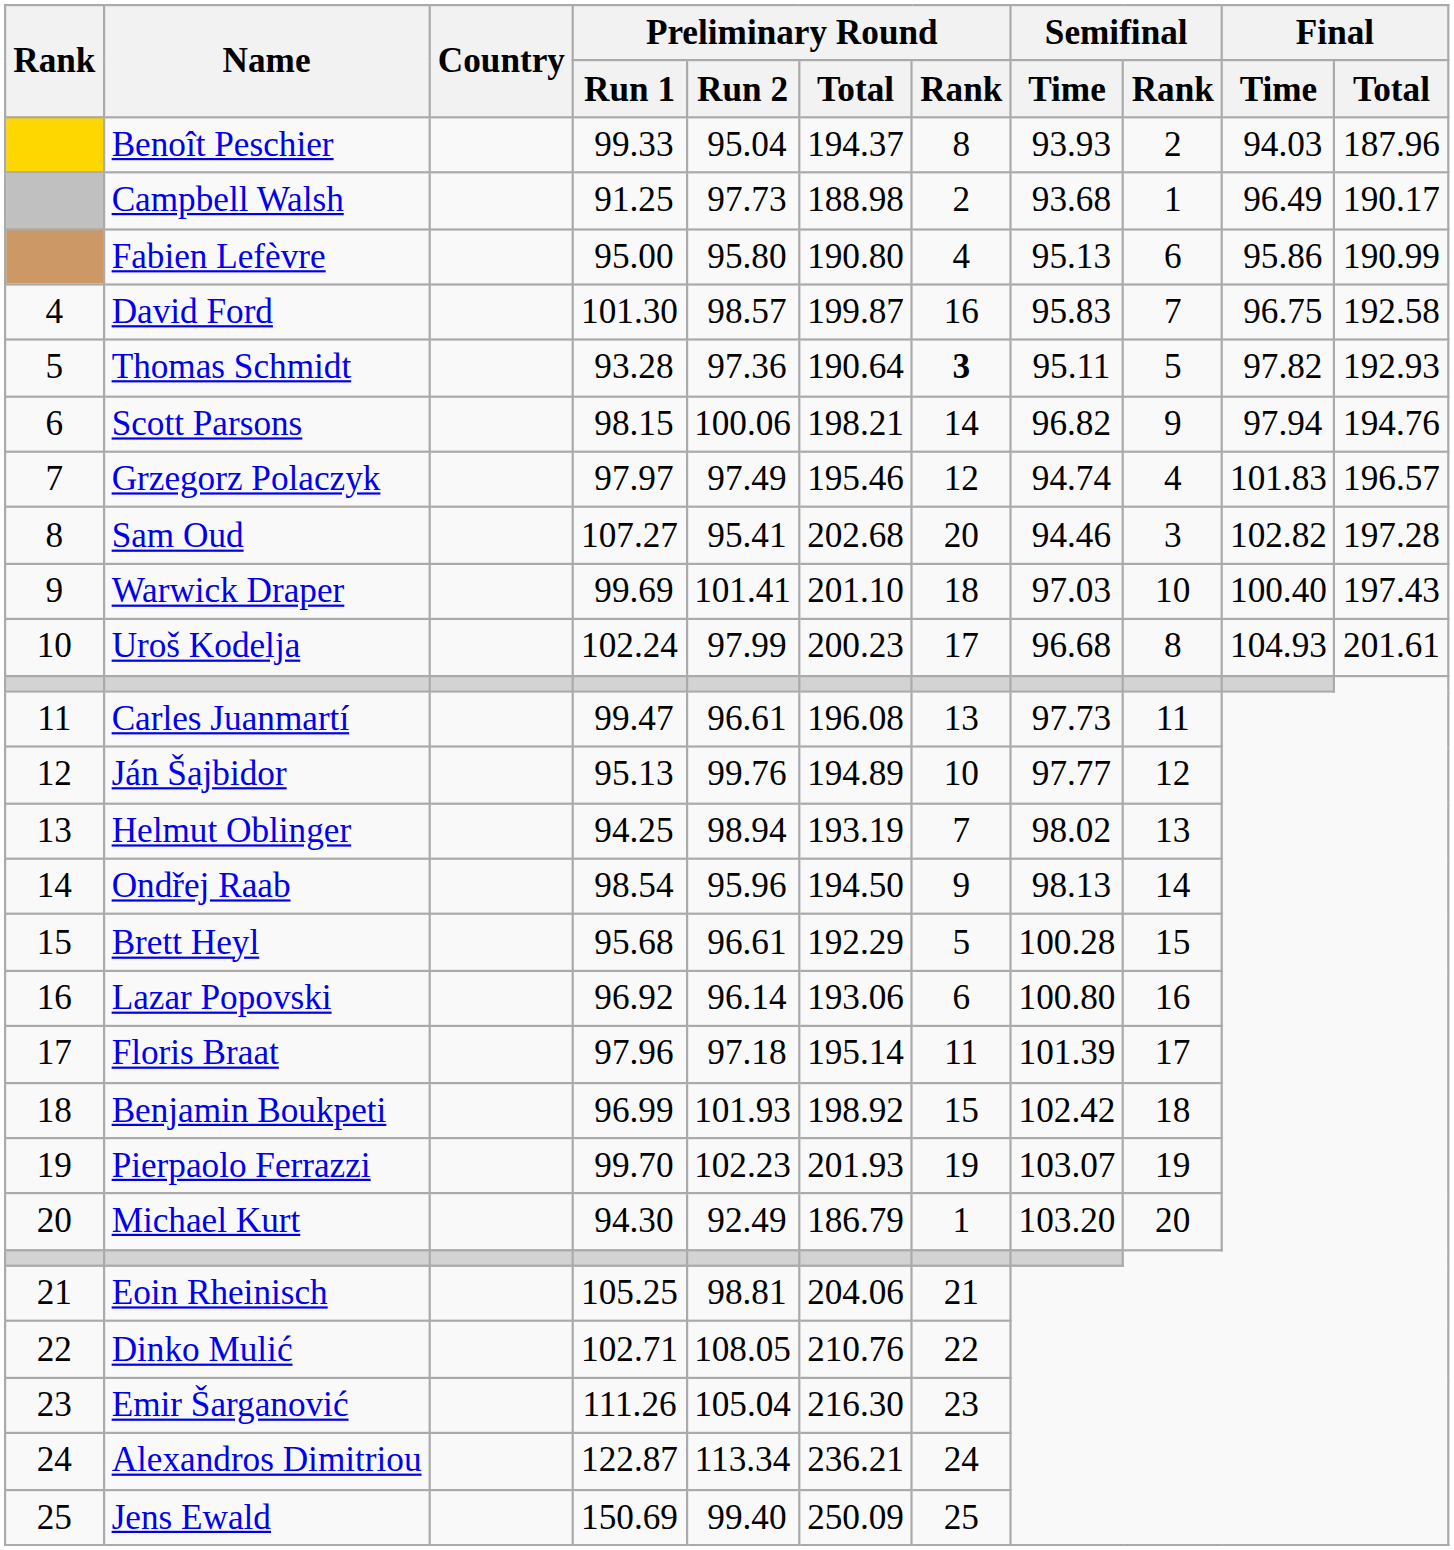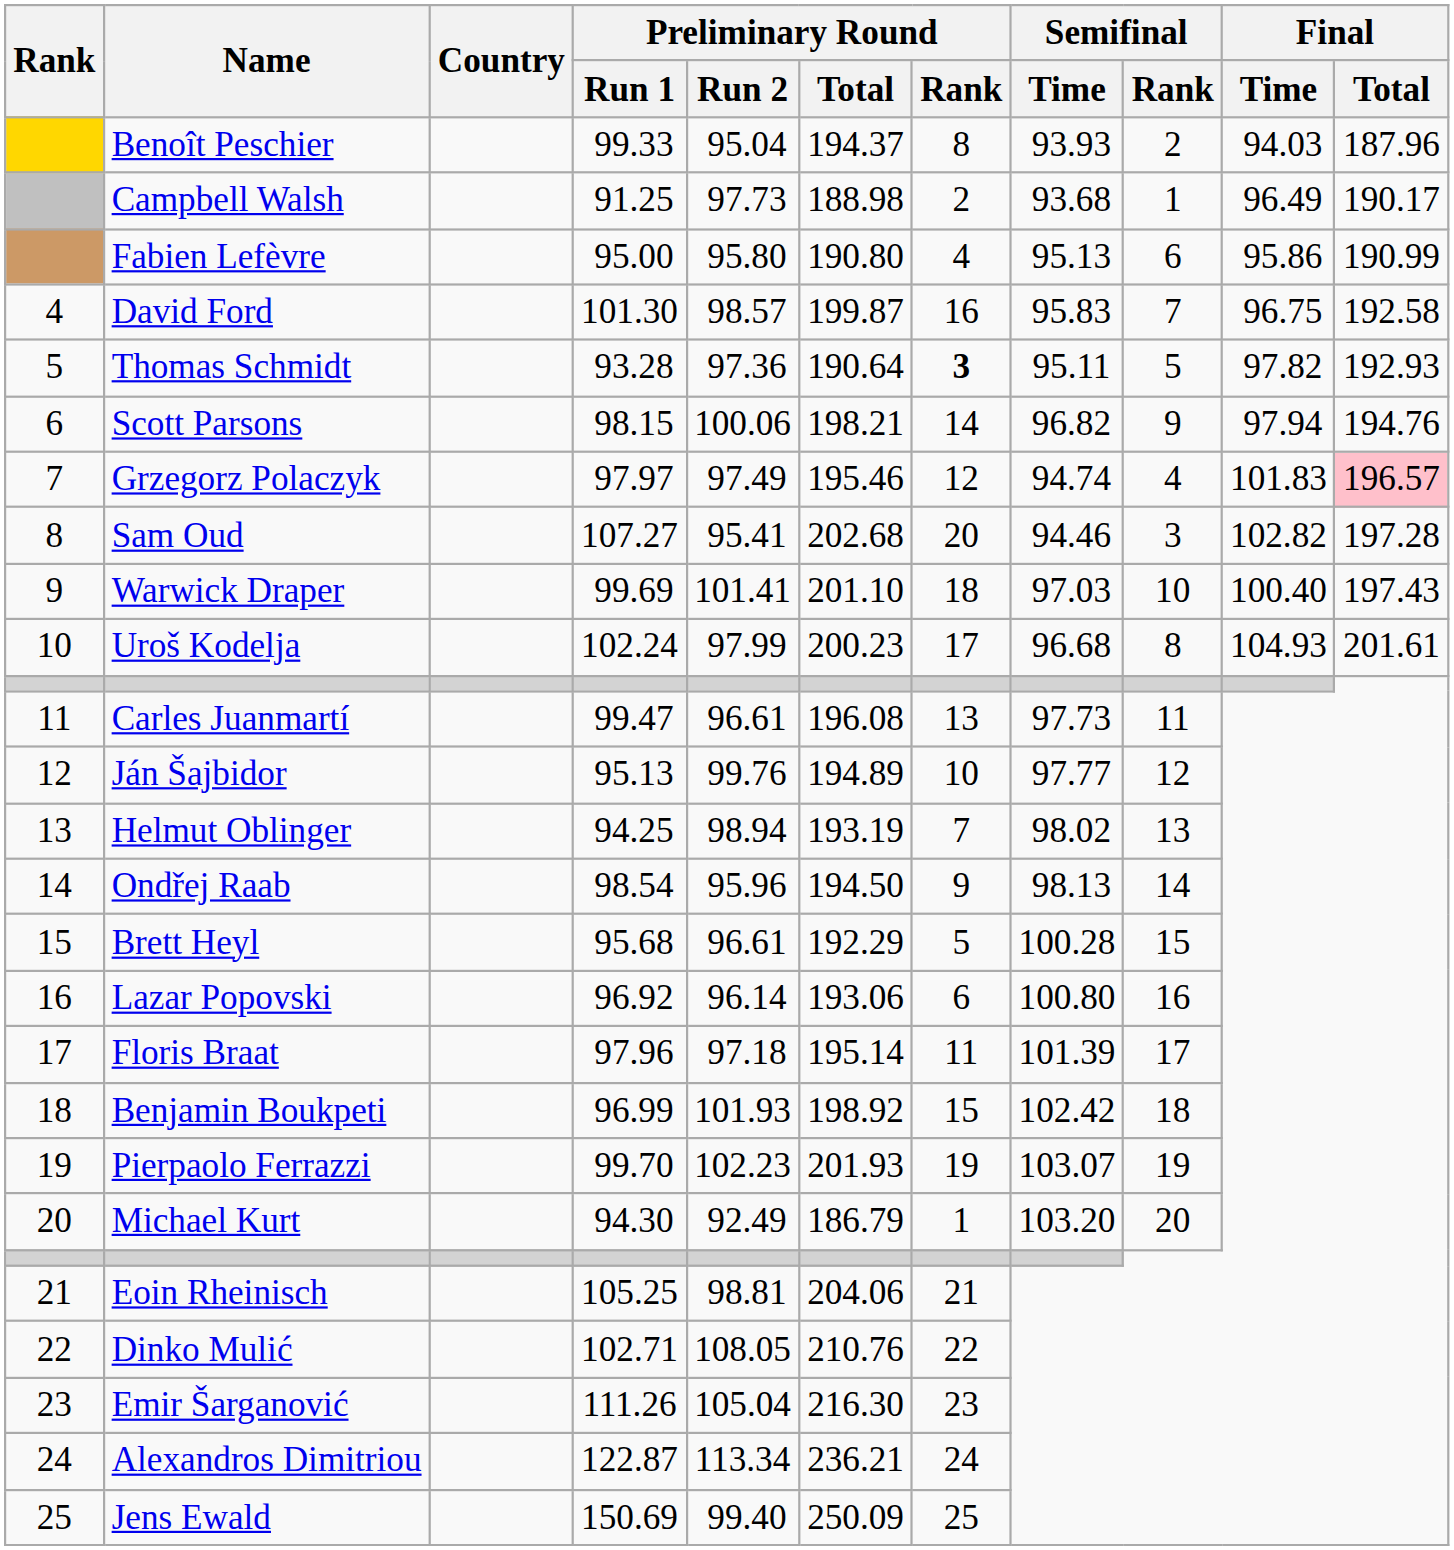(1391, 479) no background -> (1391, 479) pink background
